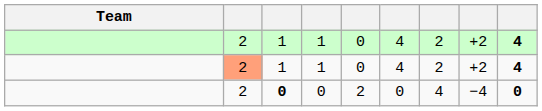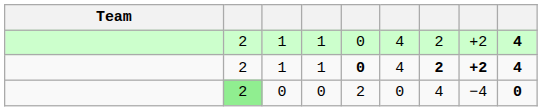(243, 67) lightsalmon background -> (243, 67) no background
(360, 67) normal -> (360, 67) bold
(439, 67) normal -> (439, 67) bold
(478, 67) normal -> (478, 67) bold
(243, 92) no background -> (243, 92) lightgreen background
(282, 92) bold -> (282, 92) normal
